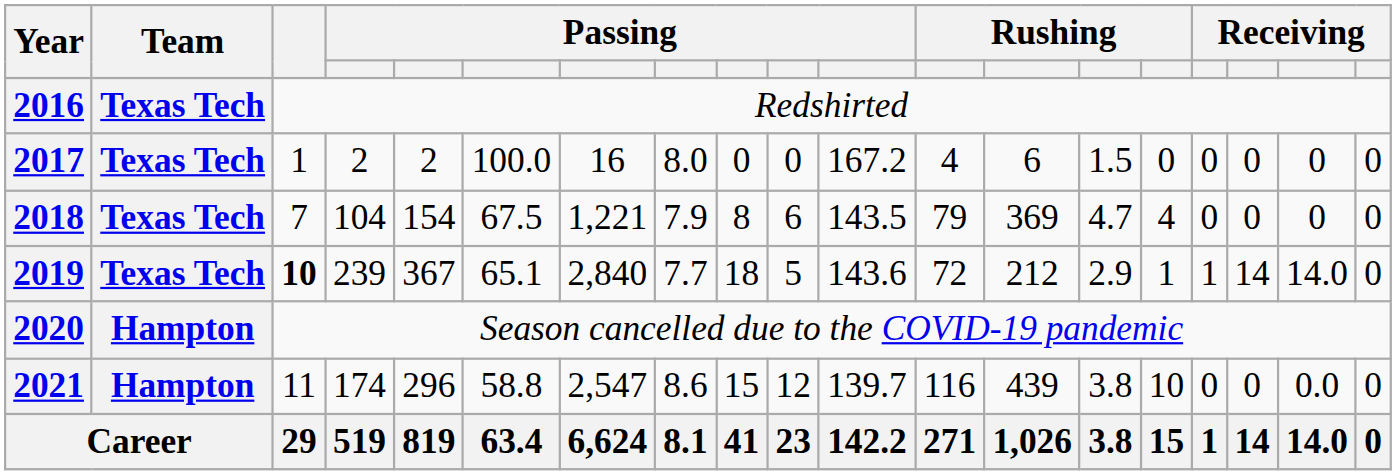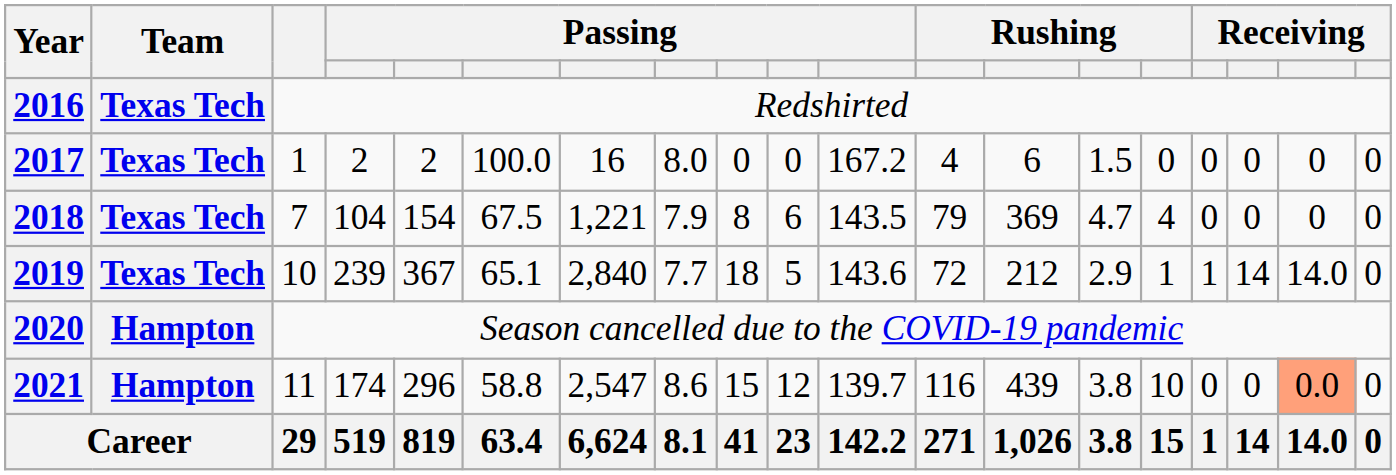(299, 273) bold -> (299, 273) normal
(1317, 385) no background -> (1317, 385) lightsalmon background
